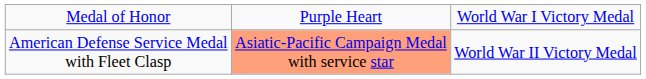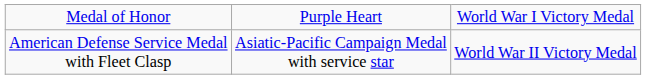(341, 52) lightsalmon background -> (341, 52) no background
